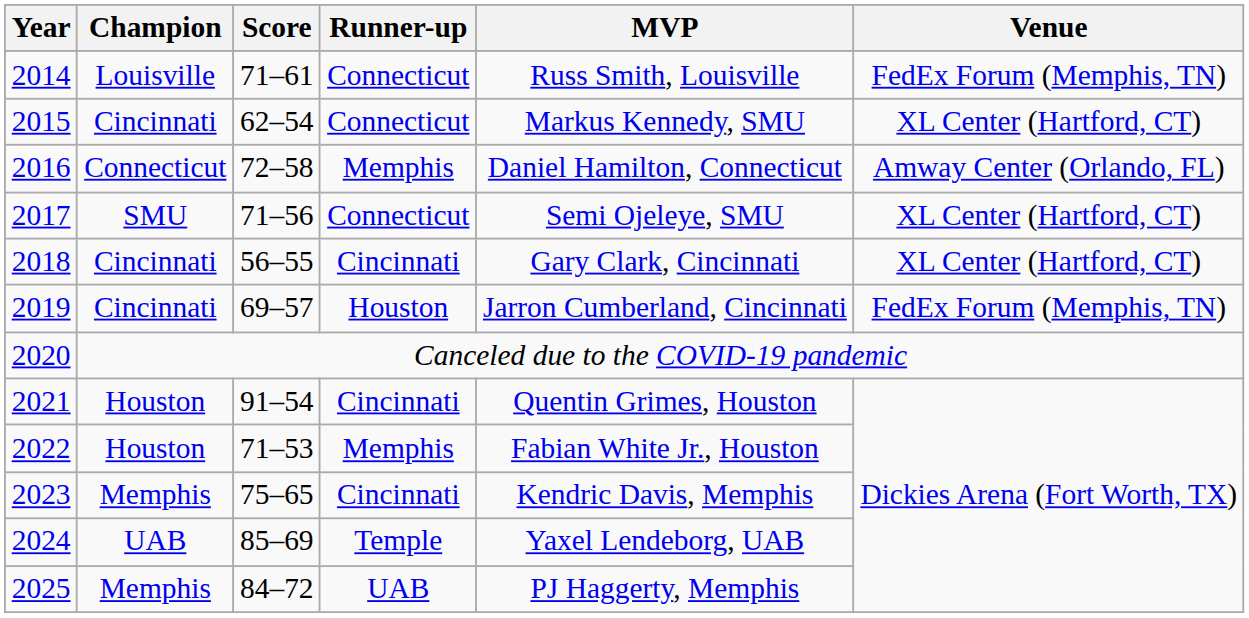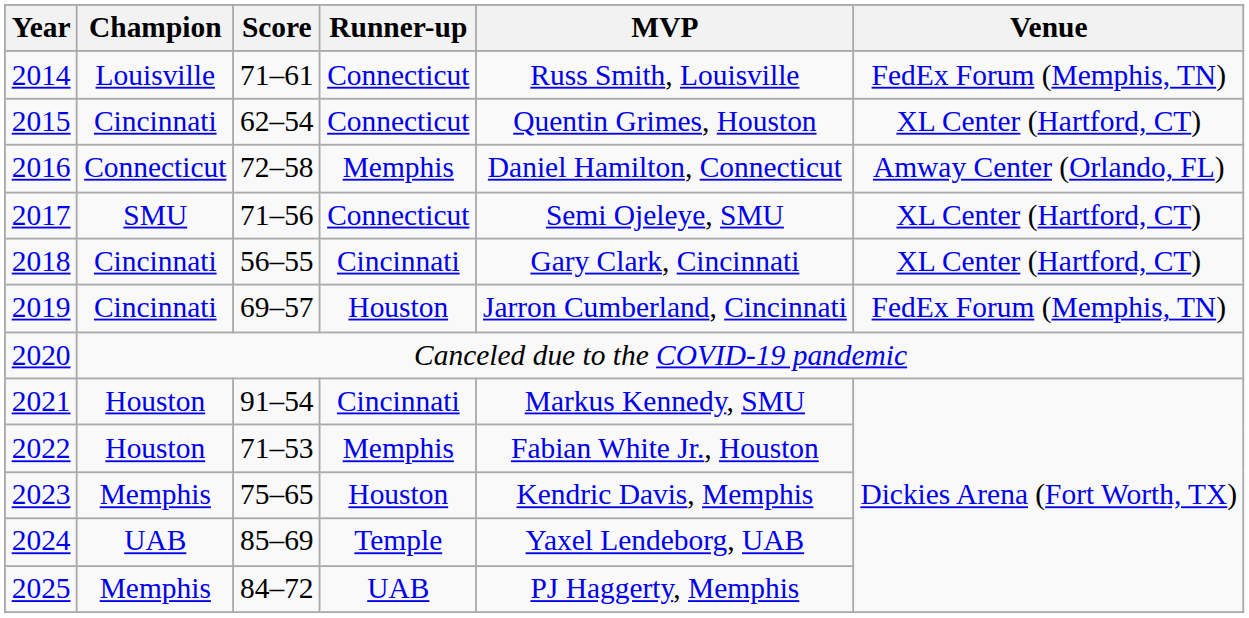(665, 121) Markus Kennedy, SMU -> (665, 121) Quentin Grimes, Houston
(665, 401) Quentin Grimes, Houston -> (665, 401) Markus Kennedy, SMU
(398, 494) Cincinnati -> (398, 494) Houston
